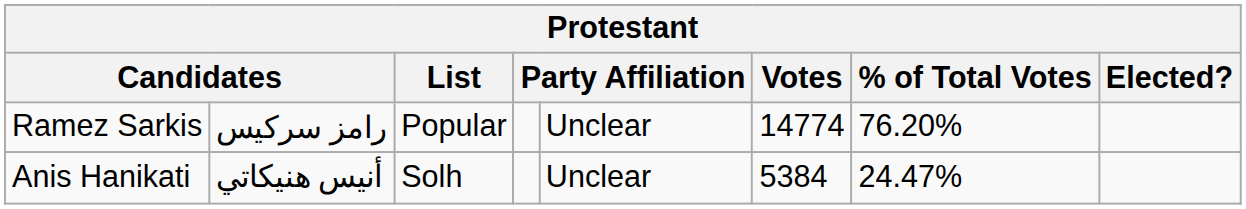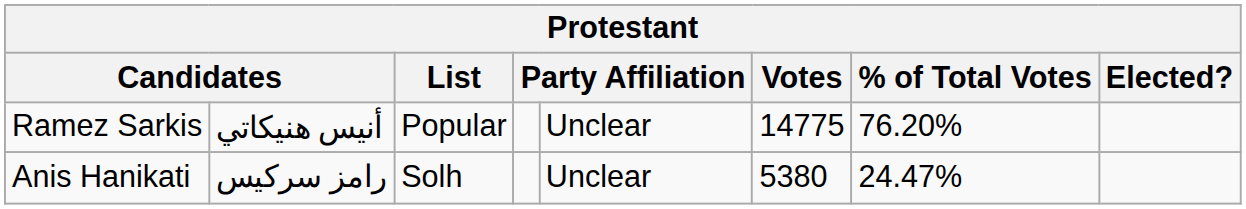(302, 127) رامز سركيس -> (299, 127) أنيس هنيكاتي
(802, 126) 14774 -> (802, 126) 14775
(299, 177) أنيس هنيكاتي -> (302, 177) رامز سركيس
(793, 176) 5384 -> (793, 176) 5380
